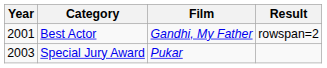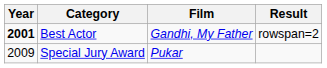(21, 33) normal -> (21, 33) bold
(21, 53) 2003 -> (21, 53) 2009
